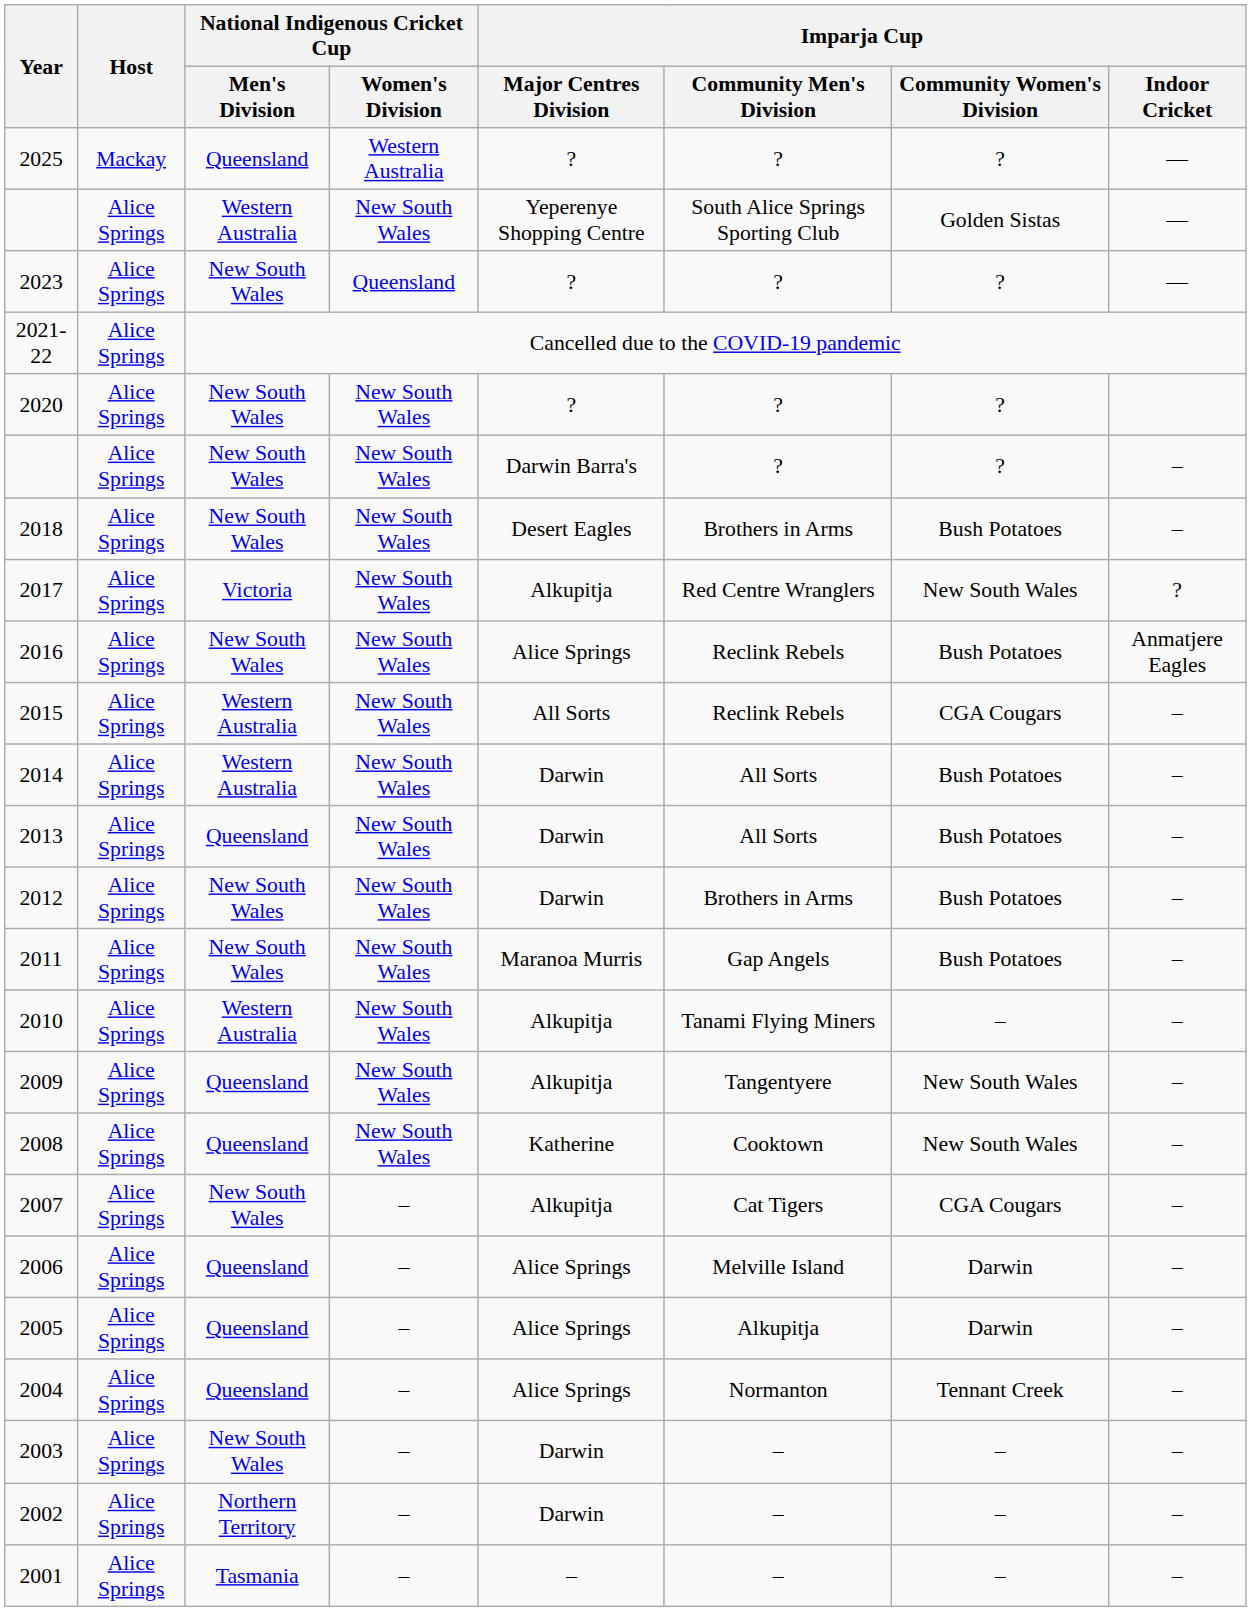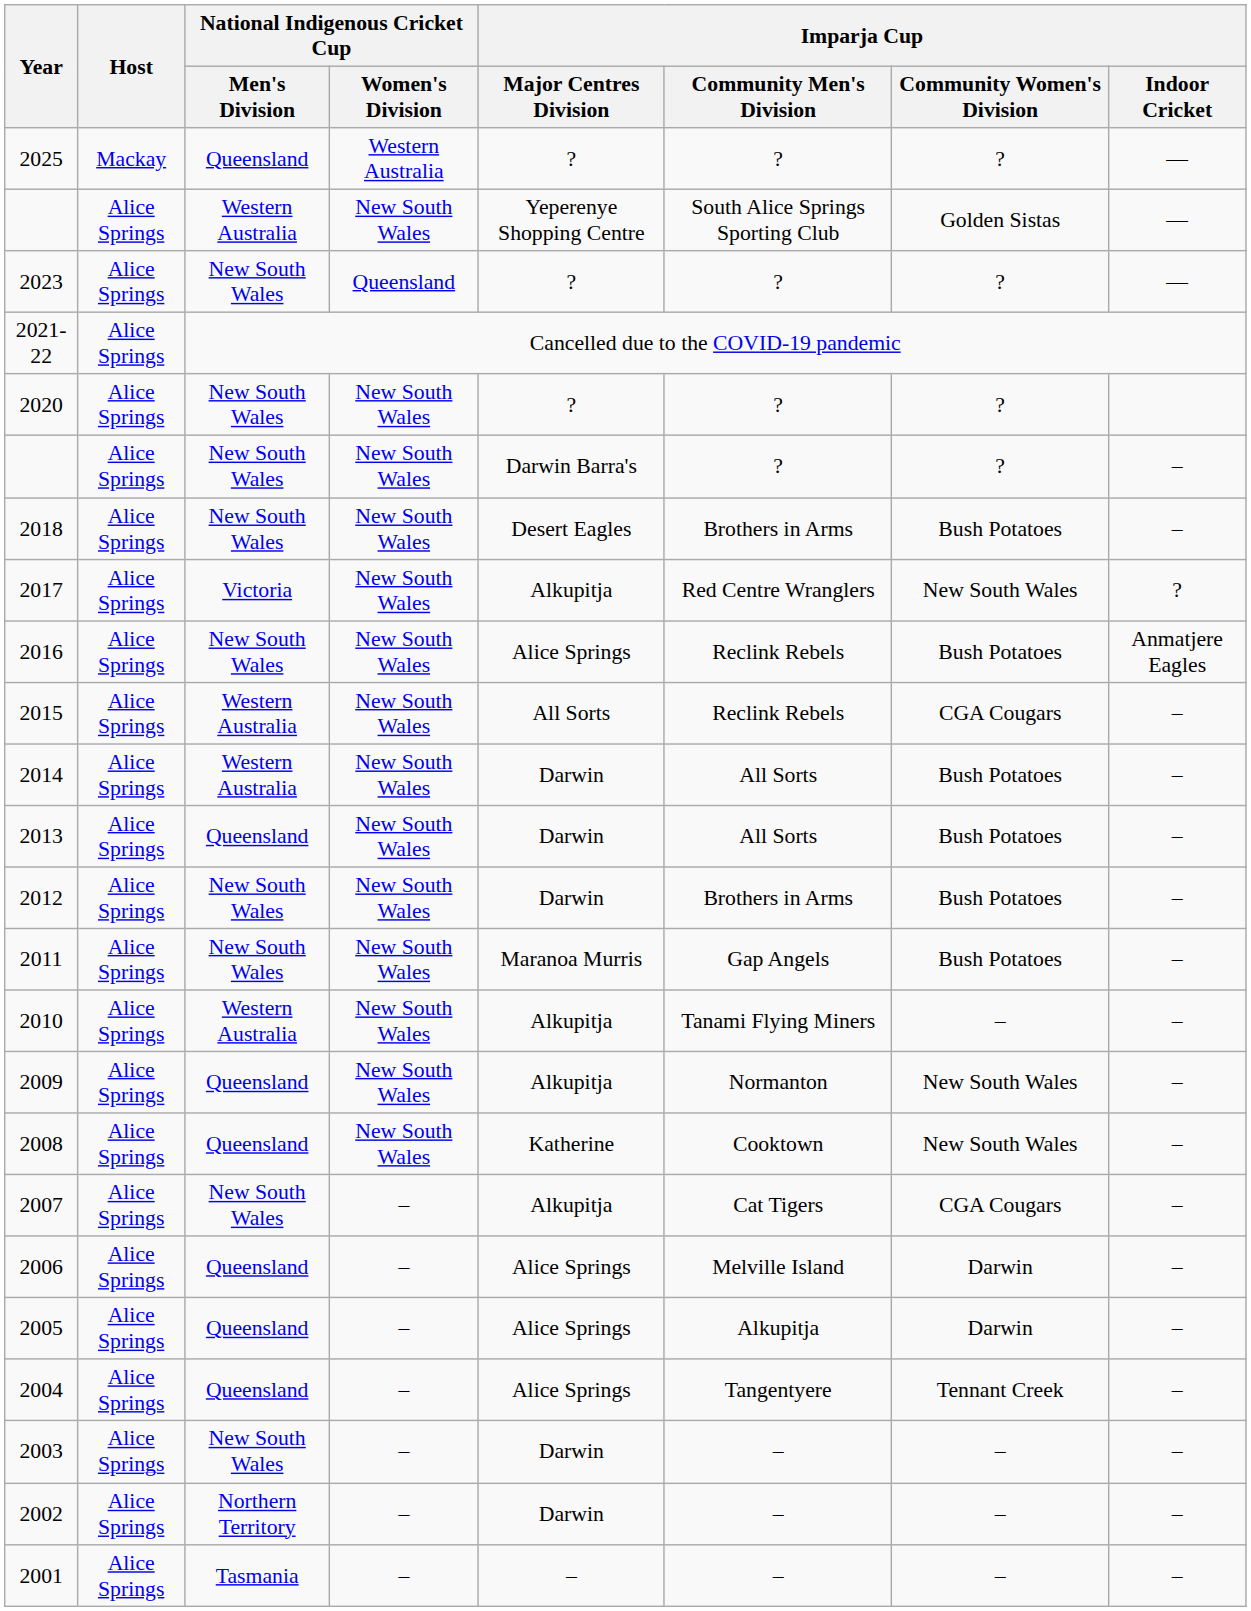(778, 1082) Tangentyere -> (778, 1082) Normanton
(778, 1390) Normanton -> (778, 1390) Tangentyere
